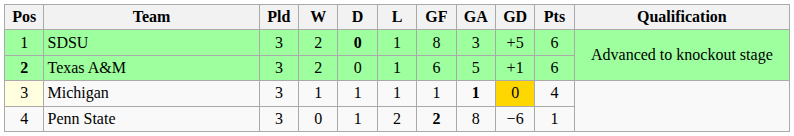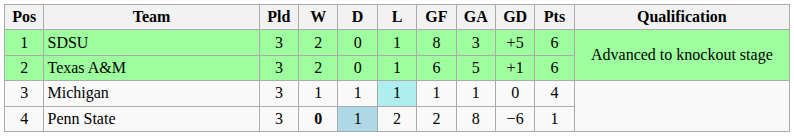(358, 42) bold -> (358, 42) normal
(24, 67) bold -> (24, 67) normal
(24, 93) lightyellow background -> (24, 93) no background
(397, 93) no background -> (397, 93) paleturquoise background
(476, 93) bold -> (476, 93) normal
(515, 93) gold background -> (515, 93) no background
(318, 118) normal -> (318, 118) bold
(358, 118) no background -> (358, 118) lightblue background
(436, 118) bold -> (436, 118) normal
